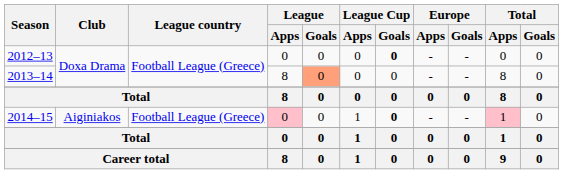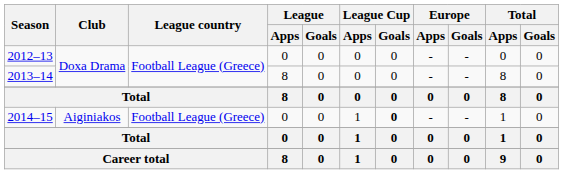(394, 55) bold -> (394, 55) normal
(321, 76) lightsalmon background -> (321, 76) no background
(285, 117) pink background -> (285, 117) no background
(503, 117) pink background -> (503, 117) no background
